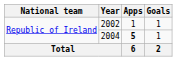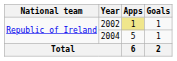(133, 24) no background -> (133, 24) khaki background
(133, 37) bold -> (133, 37) normal
